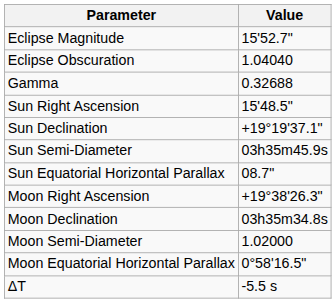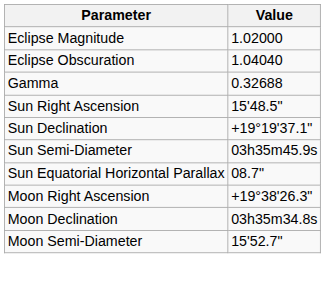(267, 38) 15'52.7" -> (257, 38) 1.02000
(267, 241) 1.02000 -> (257, 241) 15'52.7"
- row: (121, 264)
- row: (17, 286)
